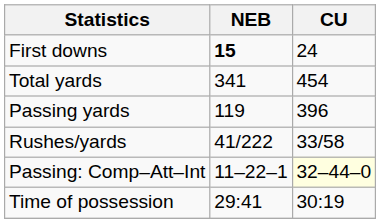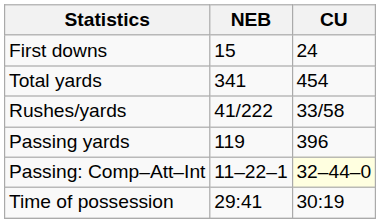(225, 50) bold -> (225, 50) normal
rows swapped: (68, 141) <-> (69, 111)
